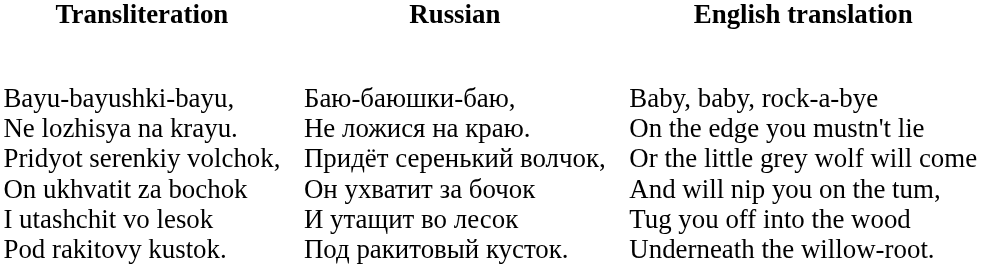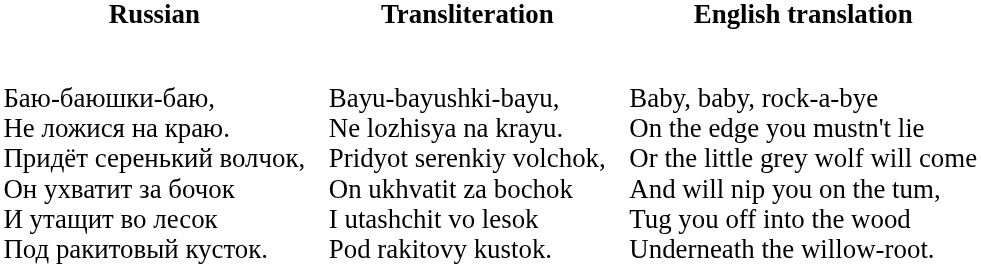columns swapped: (455, 14) <-> (142, 14)
